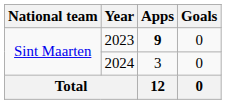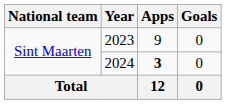(158, 39) bold -> (158, 39) normal
(158, 63) normal -> (158, 63) bold
